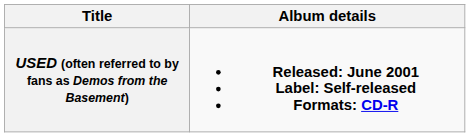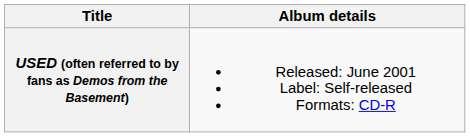(327, 88) bold -> (327, 88) normal
